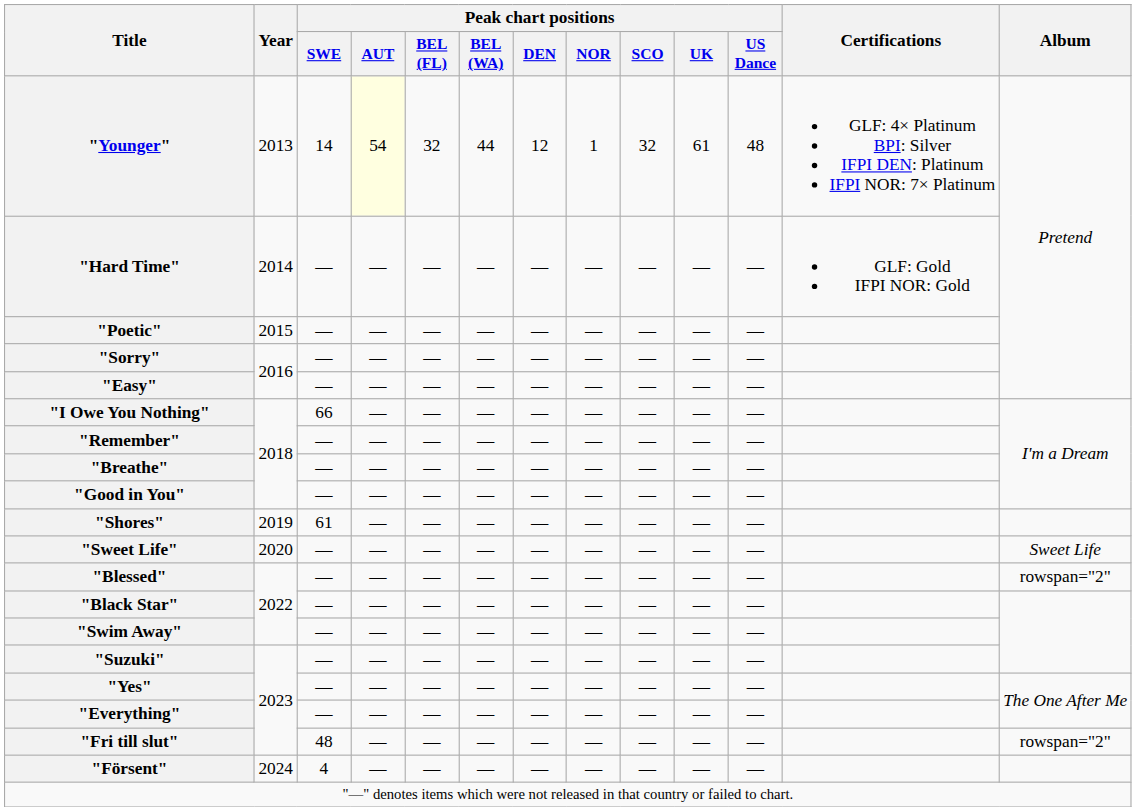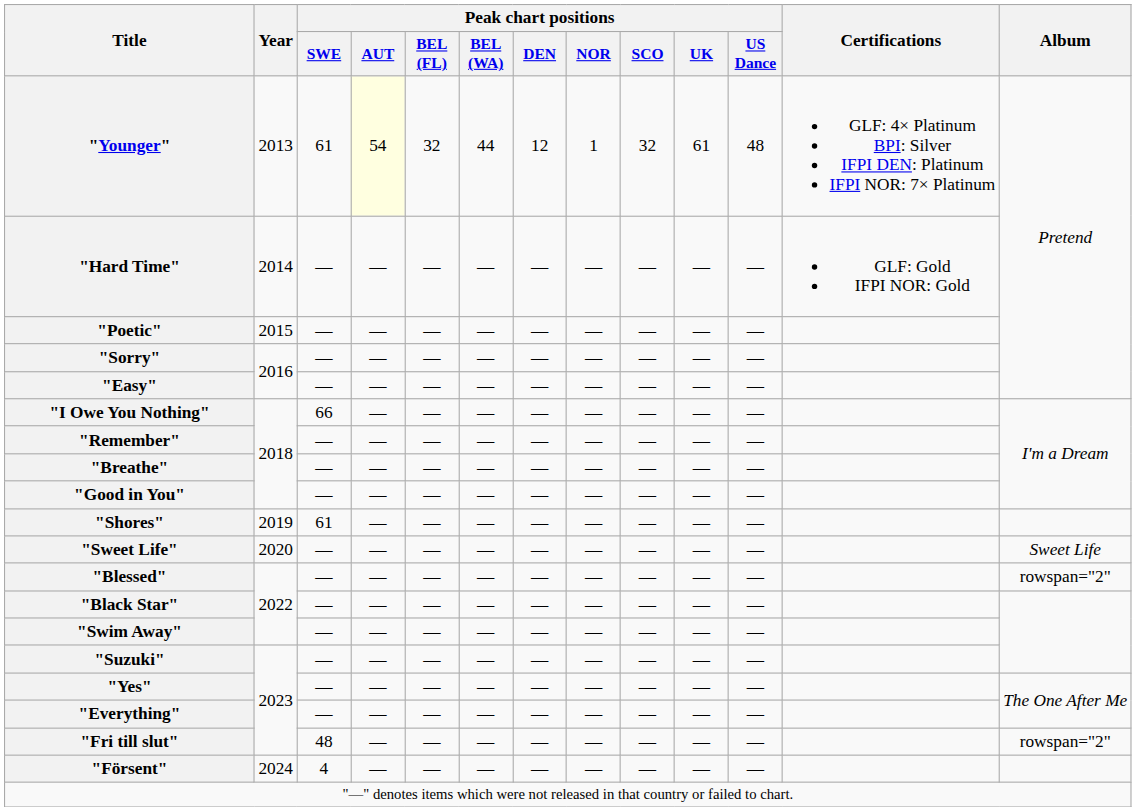(324, 145) 14 -> (324, 145) 61
